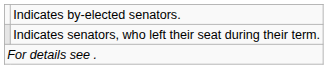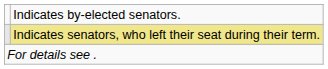(167, 35) no background -> (167, 35) khaki background
